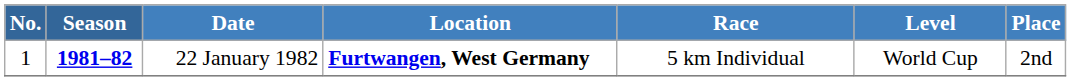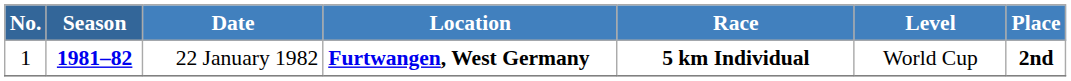(736, 58) normal -> (736, 58) bold
(1036, 58) normal -> (1036, 58) bold
